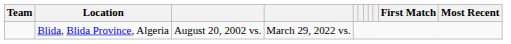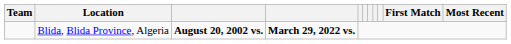(218, 30) normal -> (219, 30) bold
(308, 30) normal -> (312, 30) bold
